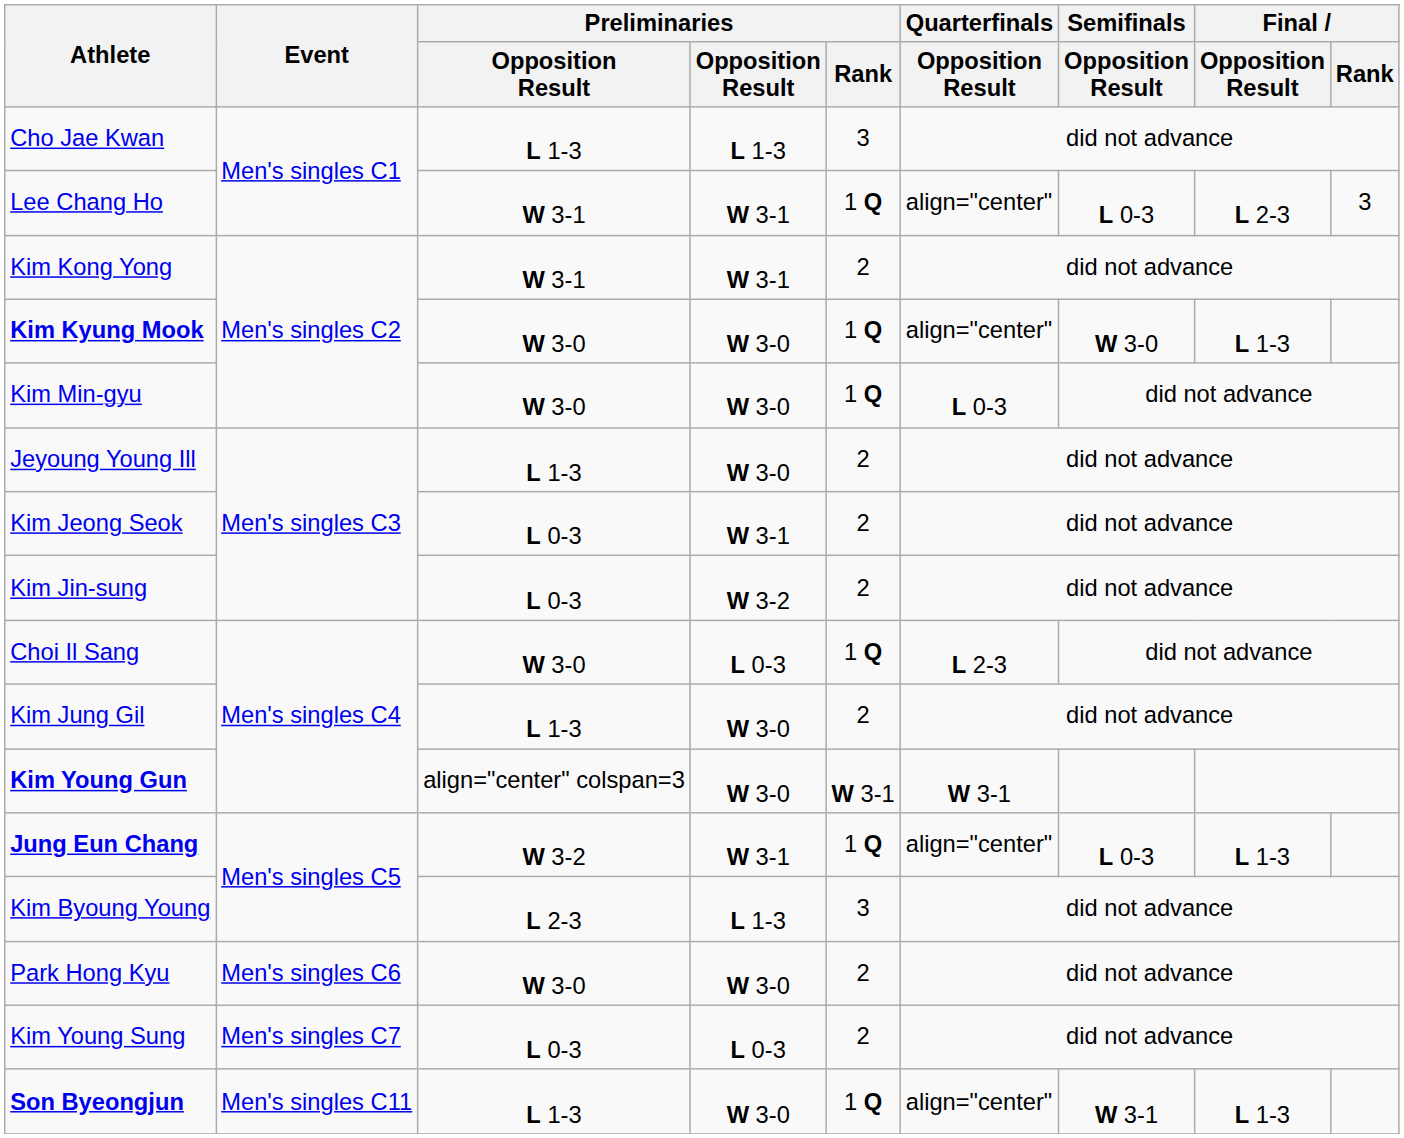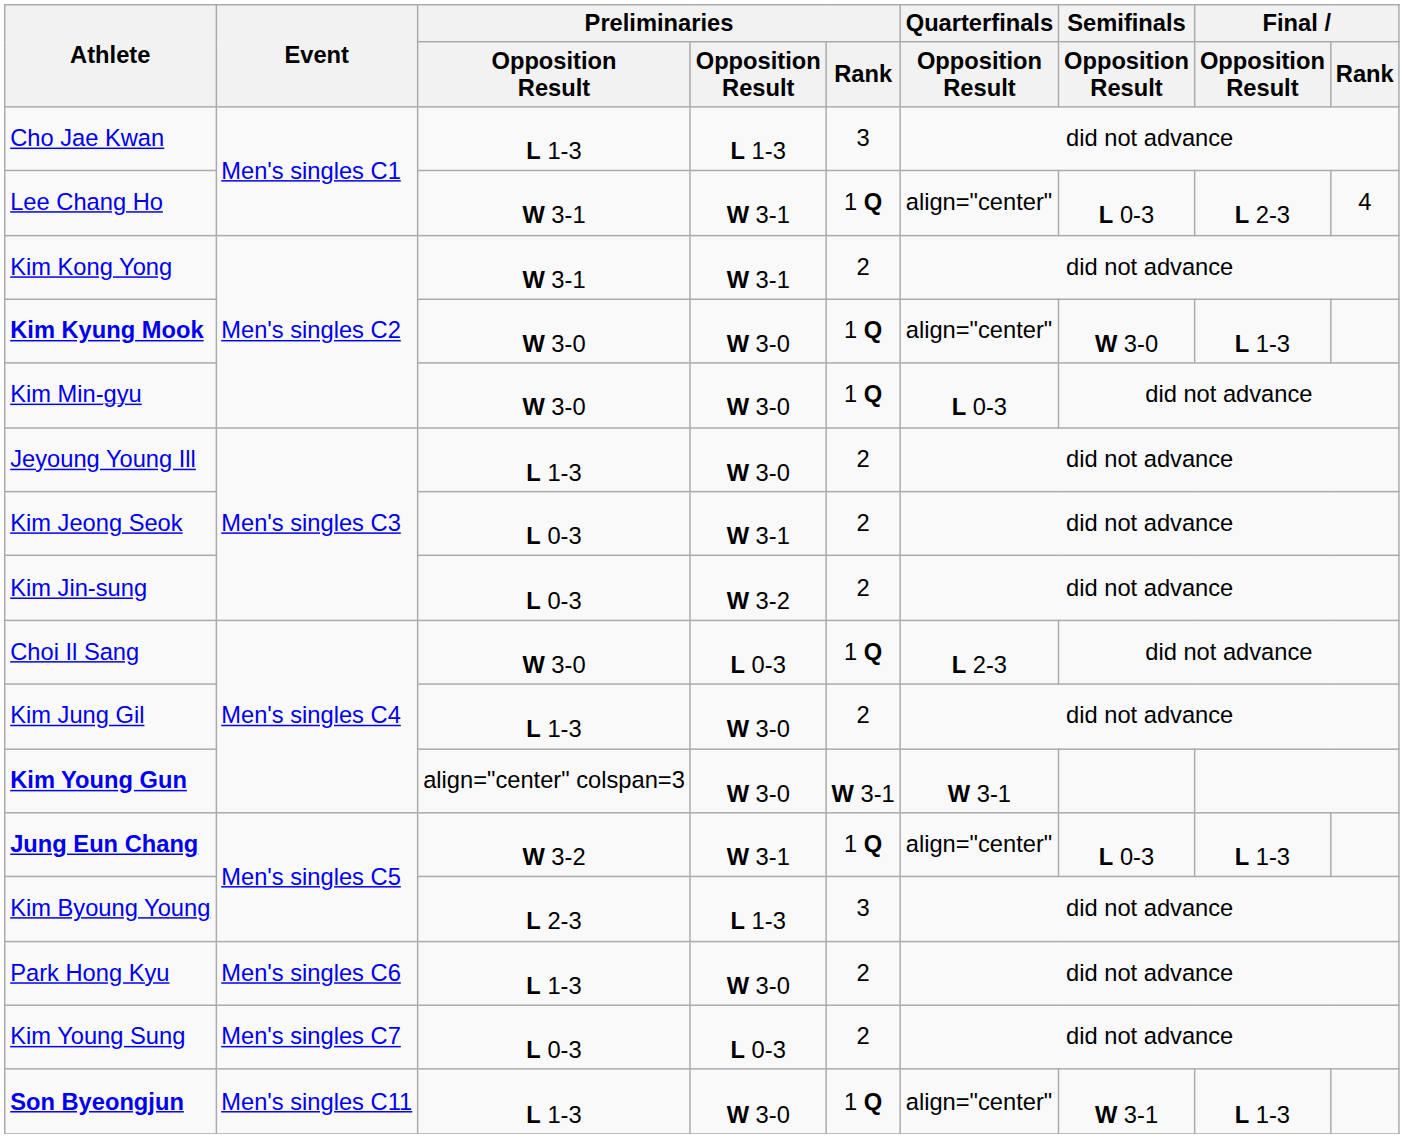(1365, 202) 3 -> (1365, 202) 4
(554, 986) W 3-0 -> (554, 986) L 1-3
